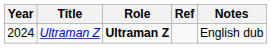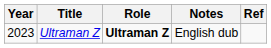columns swapped: (232, 14) <-> (184, 14)
(21, 33) 2024 -> (21, 33) 2023
